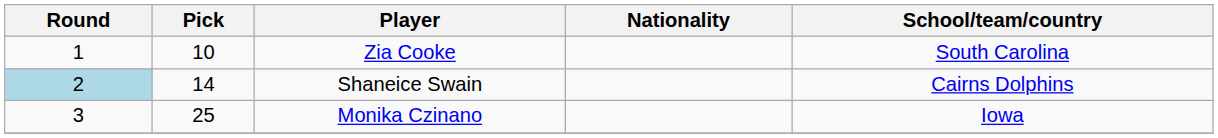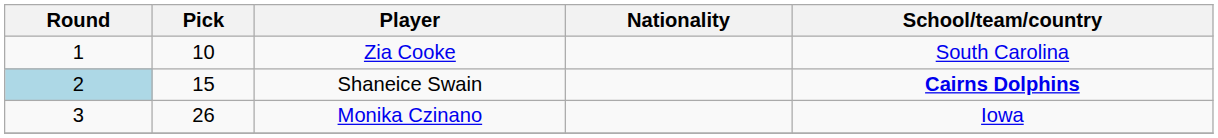(203, 84) 14 -> (203, 84) 15
(1002, 84) normal -> (1002, 84) bold
(203, 116) 25 -> (203, 116) 26
